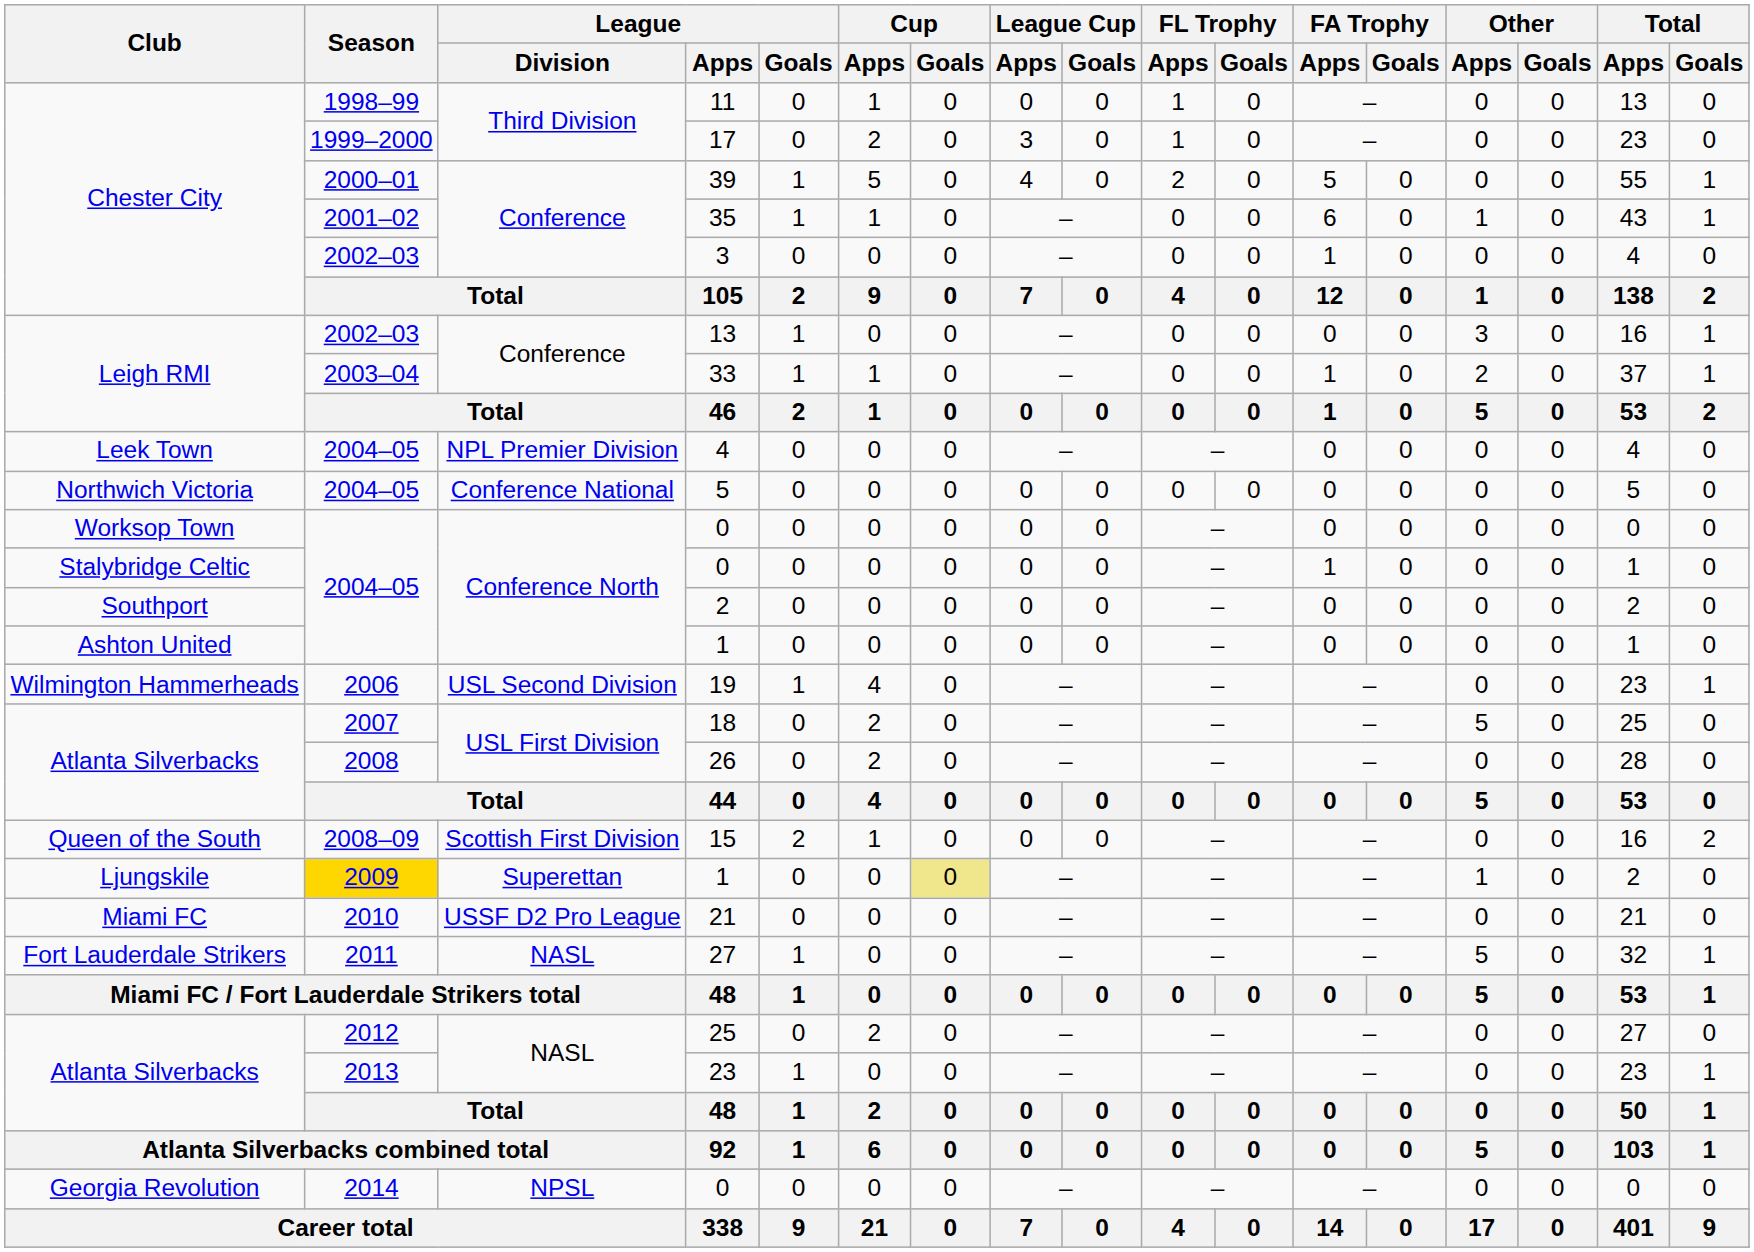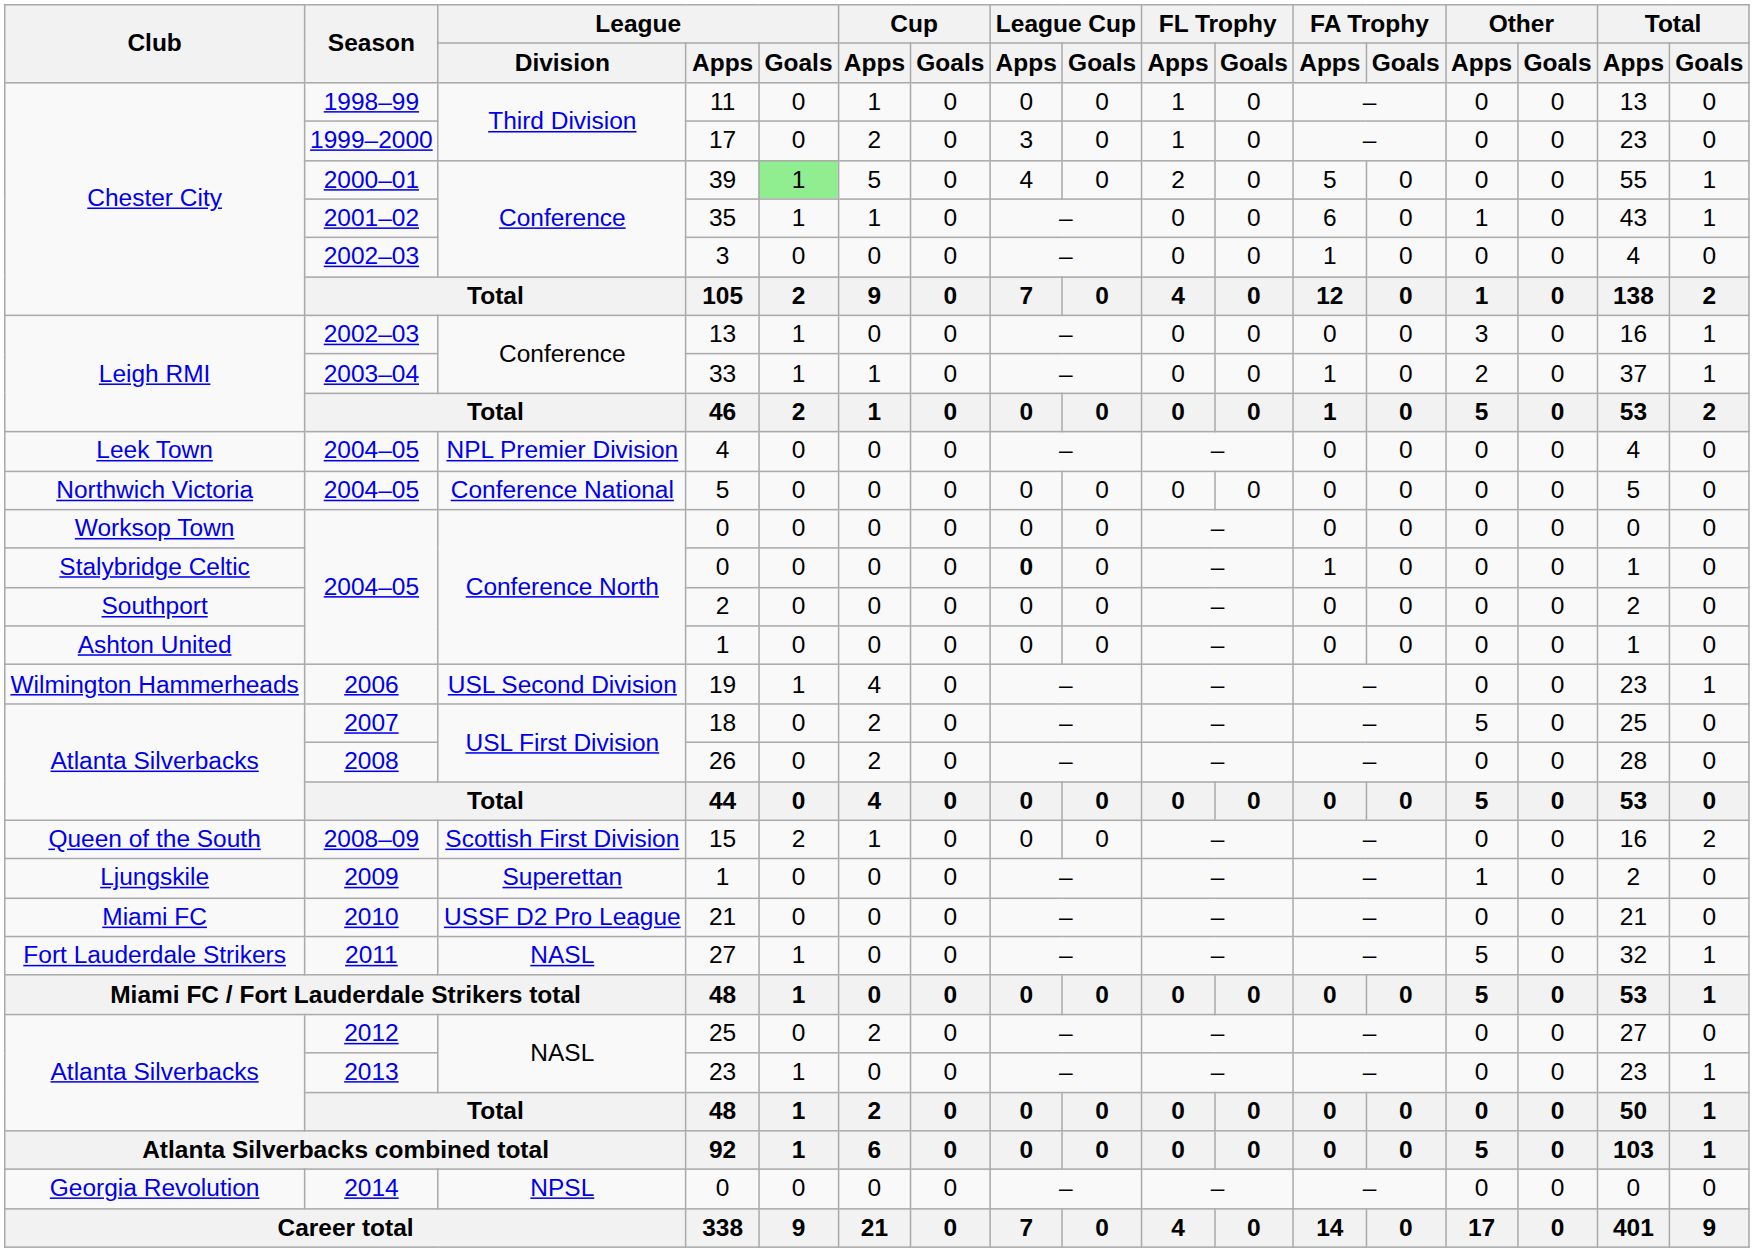(799, 179) no background -> (799, 179) lightgreen background
(1026, 567) normal -> (1026, 567) bold
(371, 878) gold background -> (371, 878) no background
(950, 878) khaki background -> (950, 878) no background
